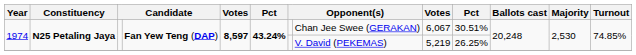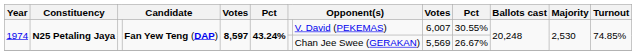(357, 27) Chan Jee Swee (GERAKAN) -> (341, 27) V. David (PEKEMAS)
(438, 27) 6,067 -> (438, 27) 6,007
(471, 27) 30.51% -> (471, 27) 30.55%
(341, 43) V. David (PEKEMAS) -> (357, 43) Chan Jee Swee (GERAKAN)
(438, 43) 5,219 -> (438, 43) 5,569
(471, 43) 26.25% -> (471, 43) 26.67%
